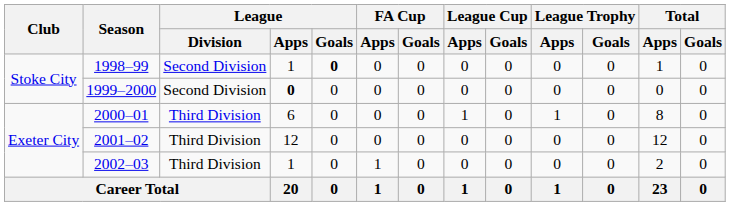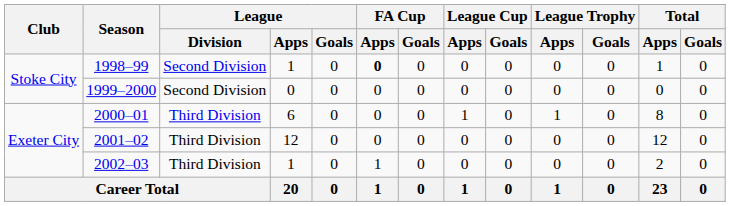(334, 66) bold -> (334, 66) normal
(378, 66) normal -> (378, 66) bold
(291, 90) bold -> (291, 90) normal
